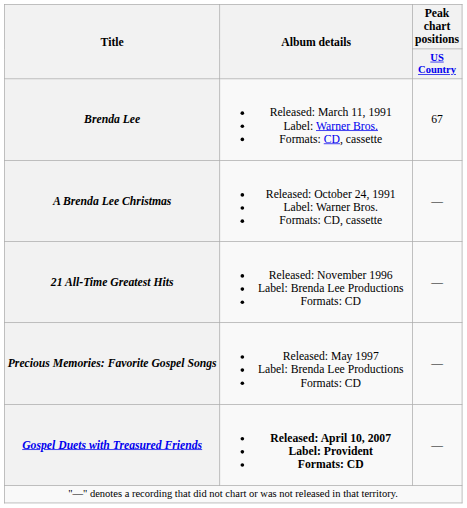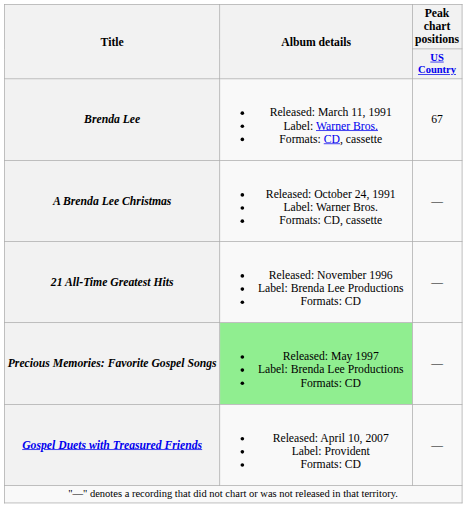(316, 370) no background -> (316, 370) lightgreen background
(316, 451) bold -> (316, 451) normal
